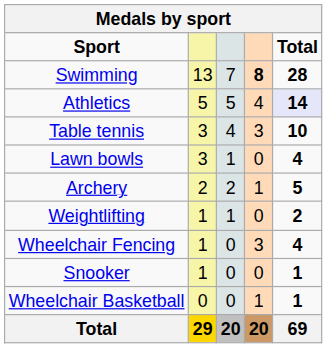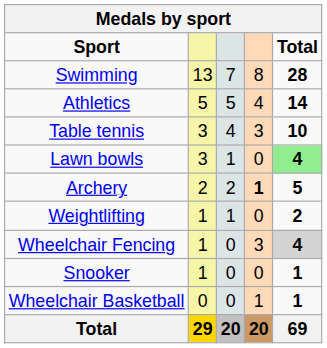(259, 75) bold -> (259, 75) normal
(297, 103) lavender background -> (297, 103) no background
(297, 160) no background -> (297, 160) lightgreen background
(259, 188) normal -> (259, 188) bold
(297, 244) no background -> (297, 244) lightgrey background
